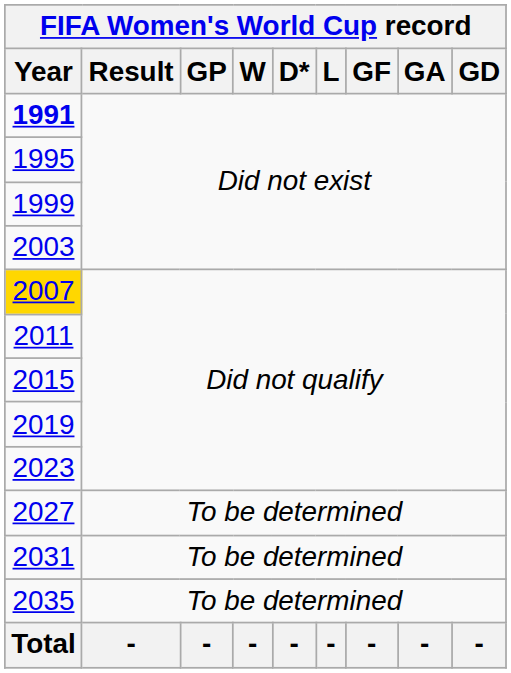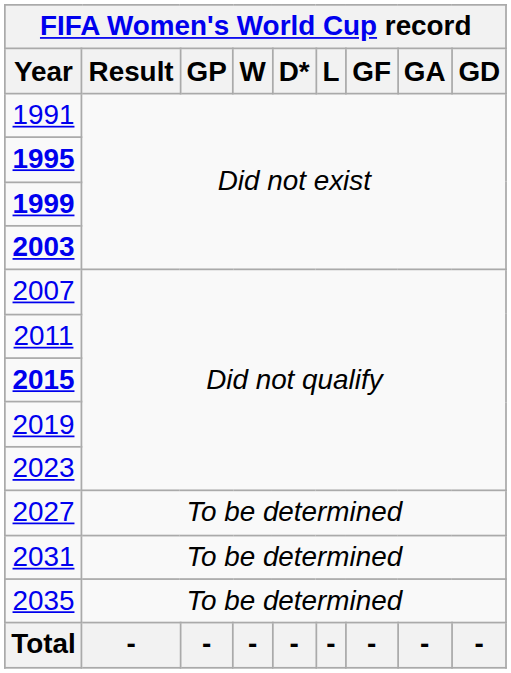(44, 114) bold -> (44, 114) normal
(44, 159) normal -> (44, 159) bold
(44, 203) normal -> (44, 203) bold
(44, 247) normal -> (44, 247) bold
(44, 291) gold background -> (44, 291) no background
(44, 379) normal -> (44, 379) bold
